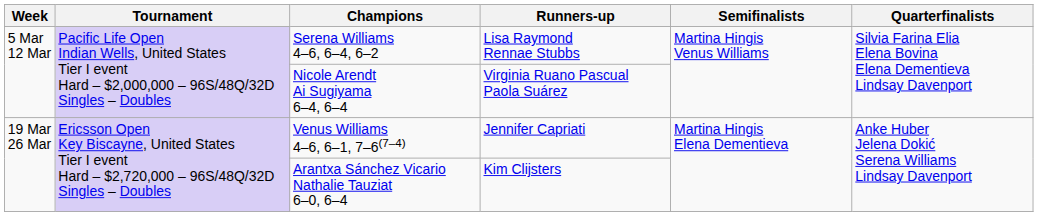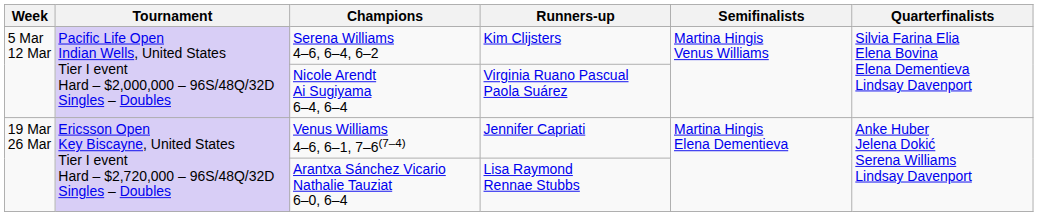(532, 46) Lisa Raymond Rennae Stubbs -> (522, 38) Kim Clijsters
(522, 170) Kim Clijsters -> (532, 177) Lisa Raymond Rennae Stubbs
